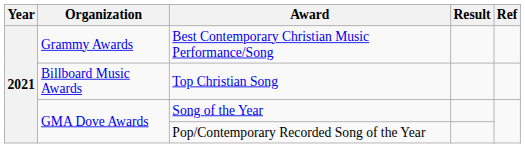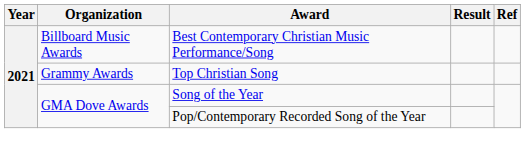(87, 44) Grammy Awards -> (85, 44) Billboard Music Awards
(85, 81) Billboard Music Awards -> (87, 73) Grammy Awards
